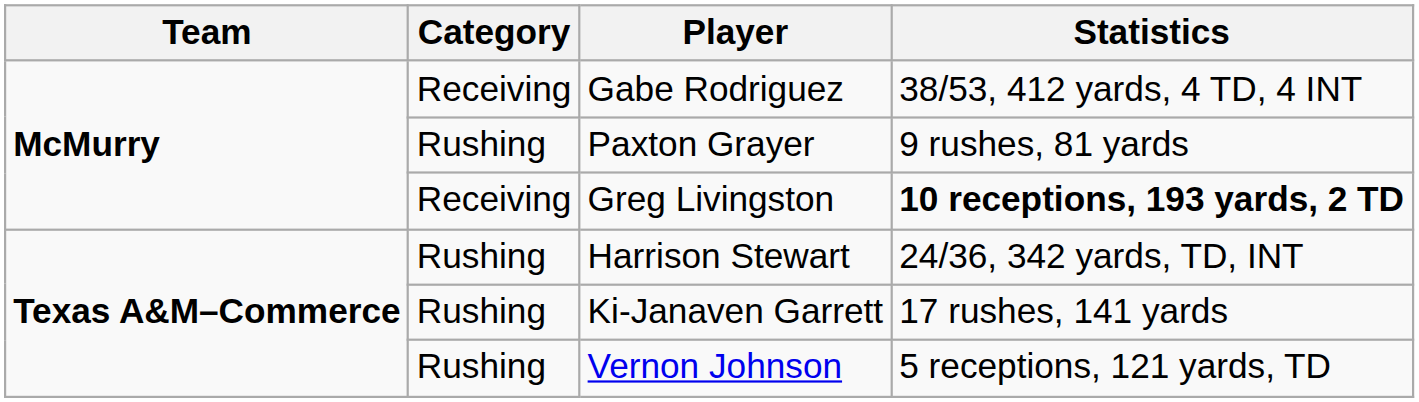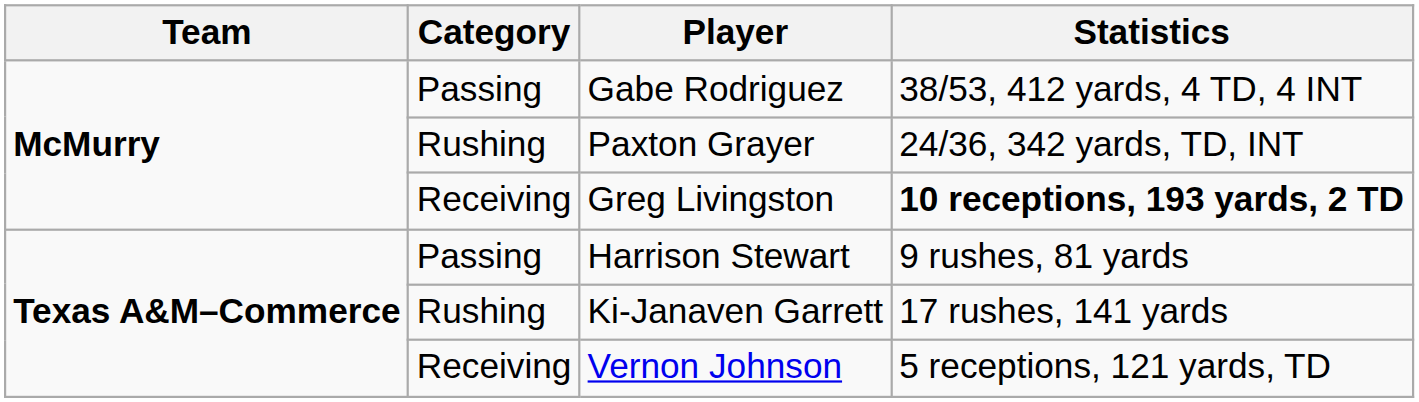(494, 88) Receiving -> (479, 88) Passing
(1044, 144) 9 rushes, 81 yards -> (1101, 144) 24/36, 342 yards, TD, INT
(481, 255) Rushing -> (479, 255) Passing
(1101, 255) 24/36, 342 yards, TD, INT -> (1044, 255) 9 rushes, 81 yards
(481, 367) Rushing -> (494, 367) Receiving
